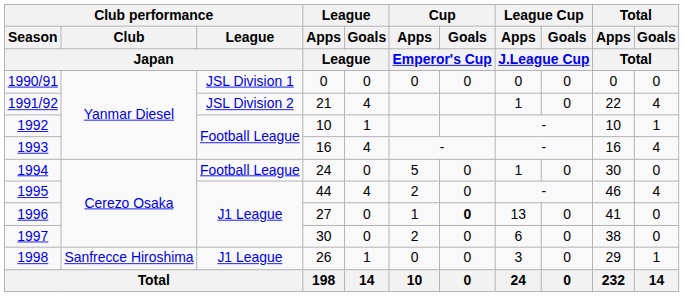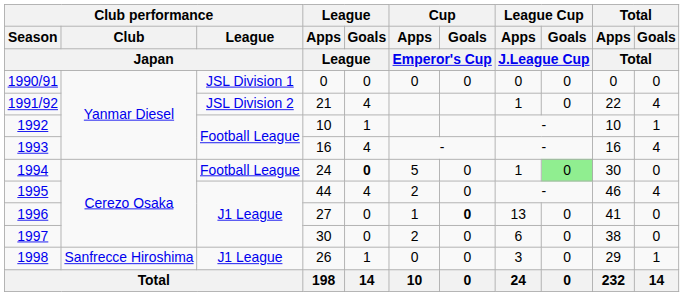(367, 170) normal -> (367, 170) bold
(567, 170) no background -> (567, 170) lightgreen background
